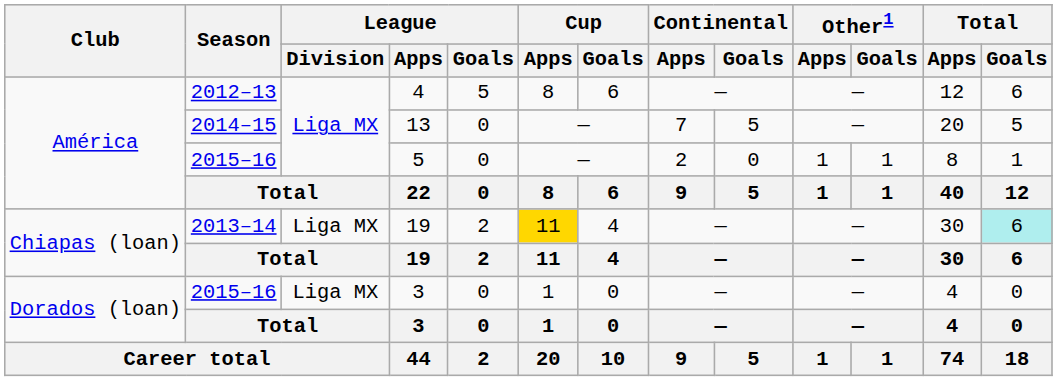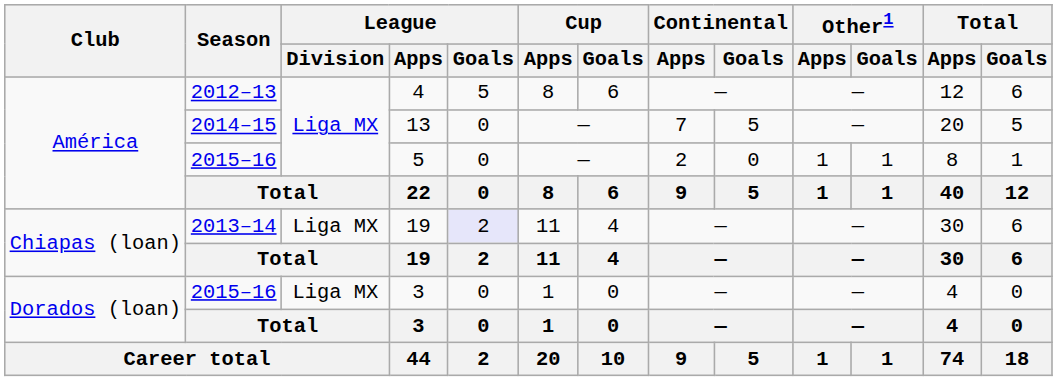(483, 226) no background -> (483, 226) lavender background
(548, 226) gold background -> (548, 226) no background
(1017, 226) paleturquoise background -> (1017, 226) no background
